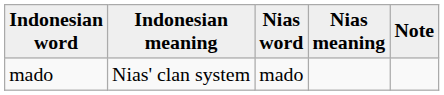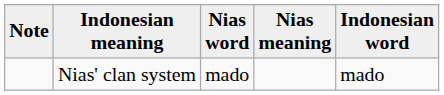columns swapped: (56, 31) <-> (414, 31)
